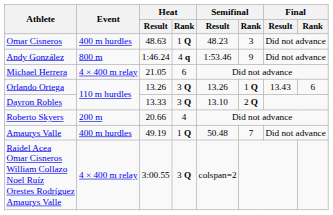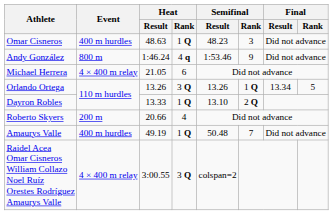(280, 87) 13.43 -> (280, 87) 13.34
(313, 87) 6 -> (313, 87) 5
(184, 102) 3 Q -> (184, 102) 1 Q
